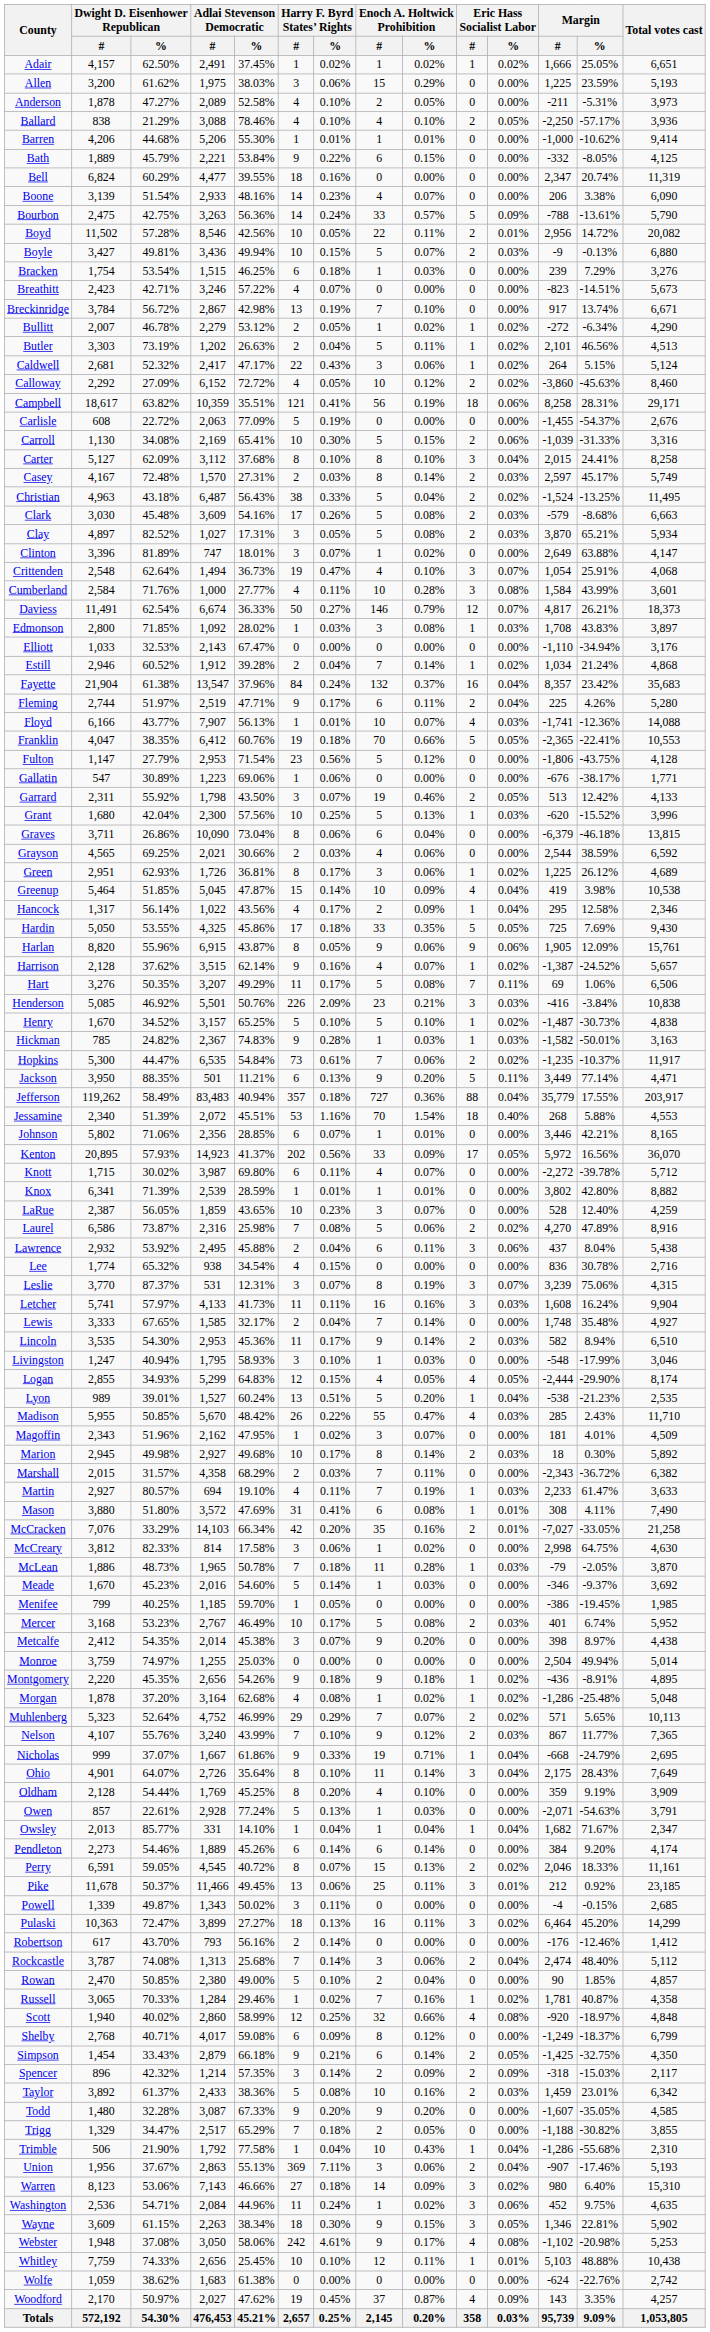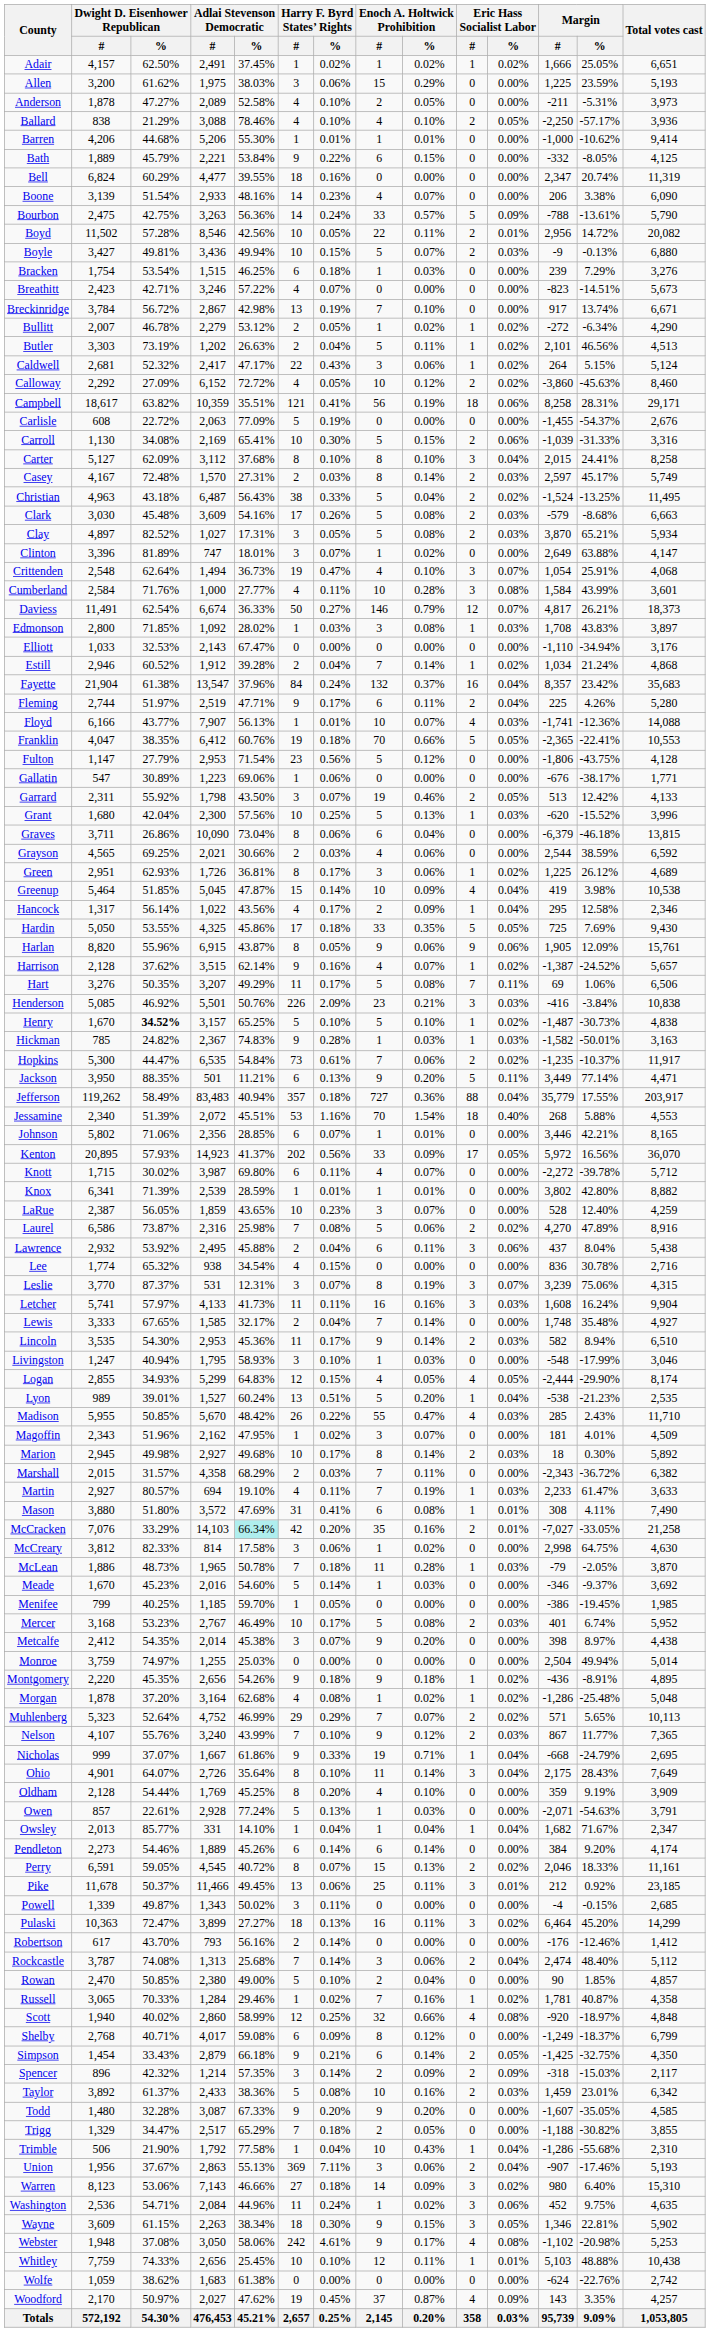(161, 1022) normal -> (161, 1022) bold
(256, 1529) no background -> (256, 1529) paleturquoise background
